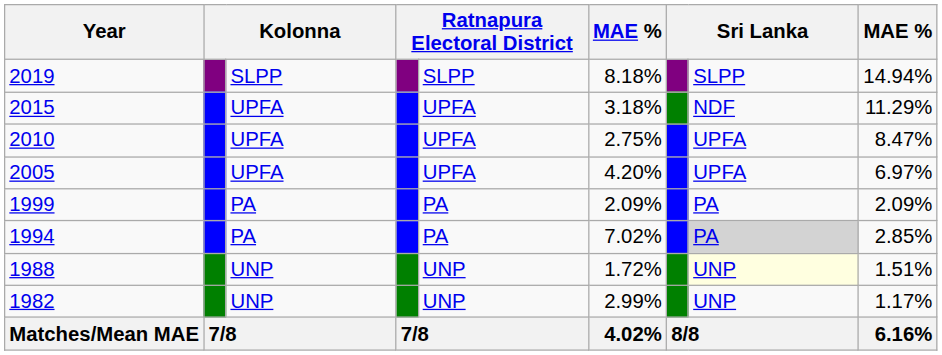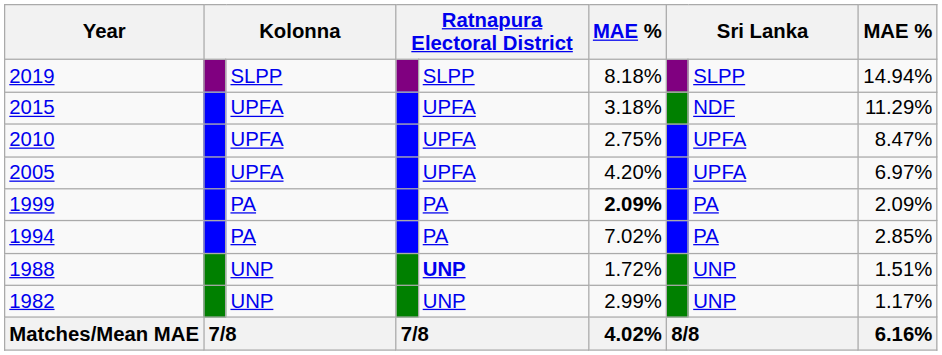(633, 204) normal -> (633, 204) bold
(706, 236) lightgrey background -> (706, 236) no background
(444, 269) normal -> (444, 269) bold
(715, 269) lightyellow background -> (715, 269) no background
